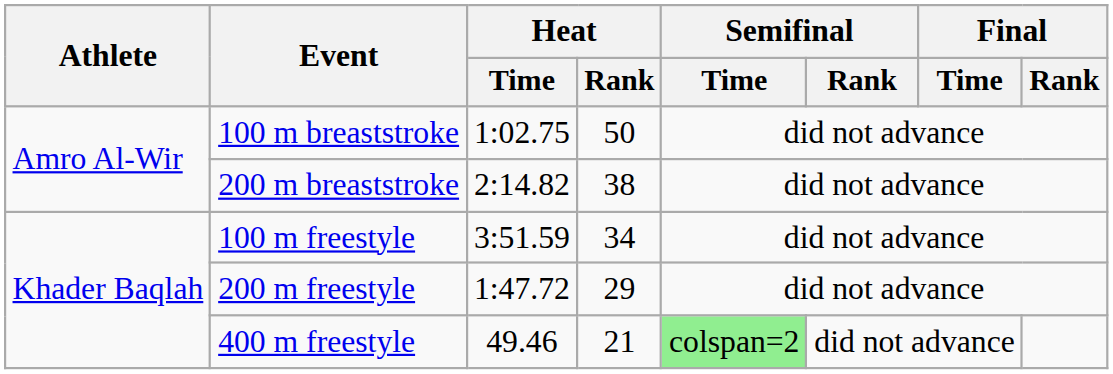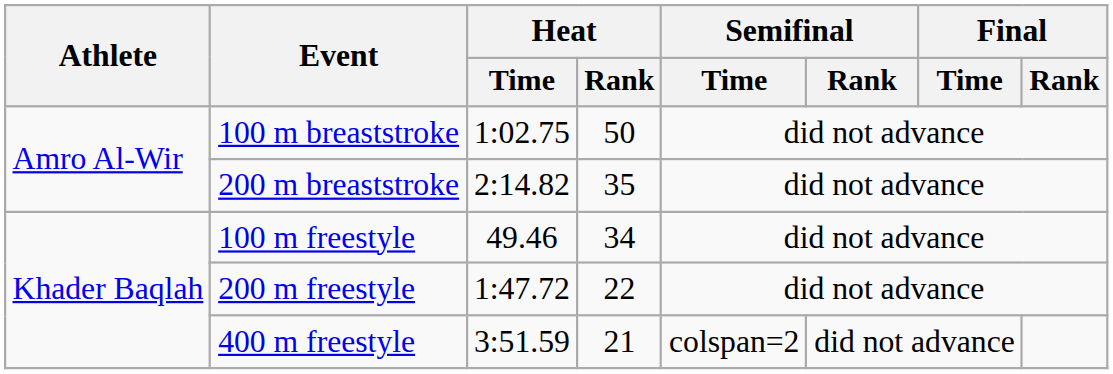(619, 184) 38 -> (619, 184) 35
(522, 237) 3:51.59 -> (522, 237) 49.46
(619, 289) 29 -> (619, 289) 22
(522, 341) 49.46 -> (522, 341) 3:51.59
(734, 341) lightgreen background -> (734, 341) no background
